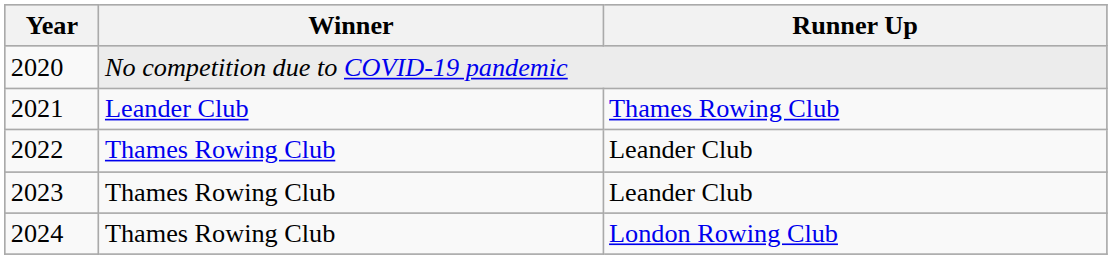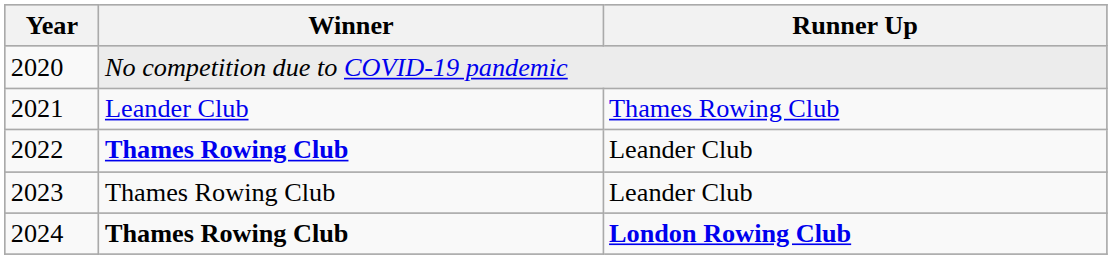(220, 150) normal -> (227, 150) bold
(220, 233) normal -> (227, 233) bold
(723, 233) normal -> (730, 233) bold
